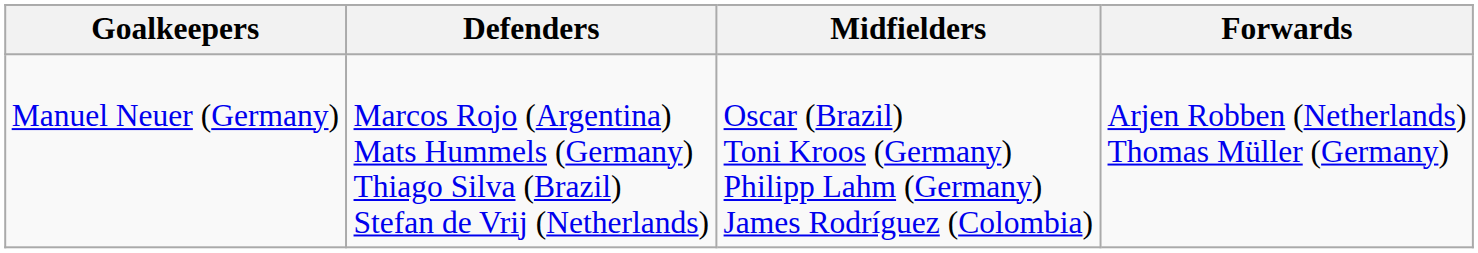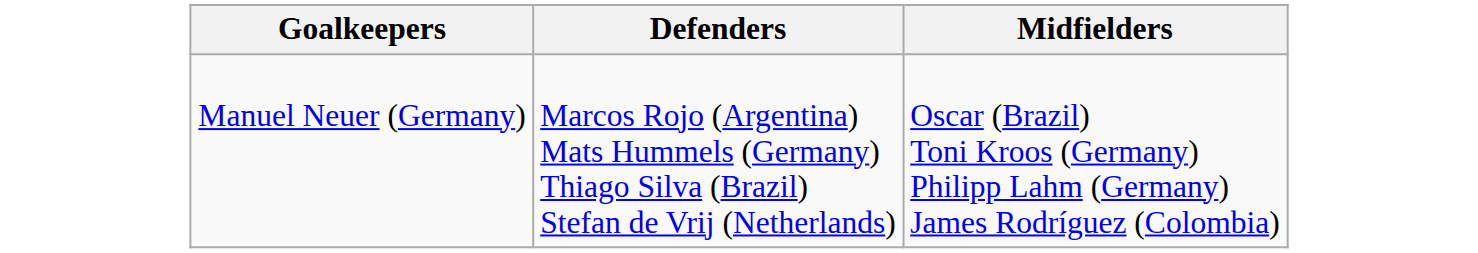- column: (1287, 29)
